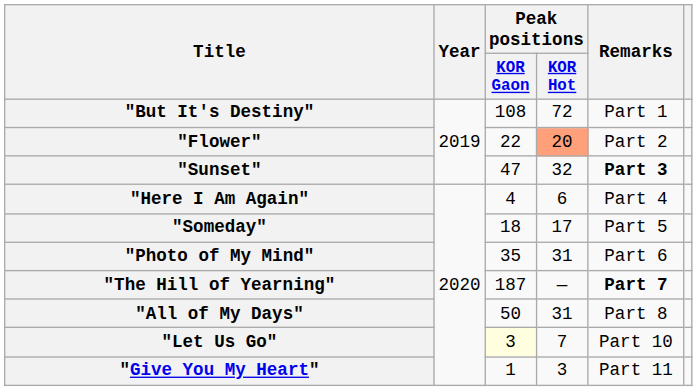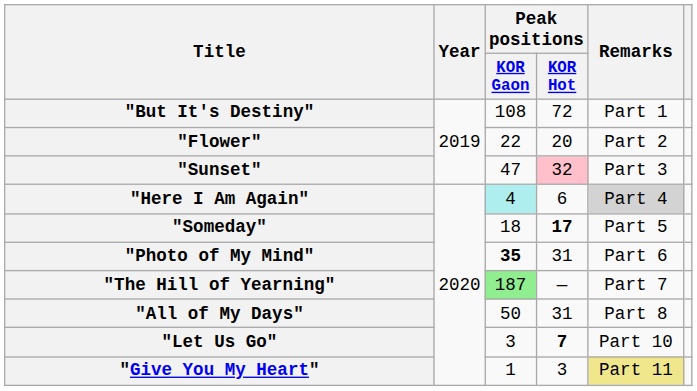(562, 142) lightsalmon background -> (562, 142) no background
(562, 170) no background -> (562, 170) pink background
(636, 170) bold -> (636, 170) normal
(511, 199) no background -> (511, 199) paleturquoise background
(636, 199) no background -> (636, 199) lightgrey background
(562, 228) normal -> (562, 228) bold
(511, 256) normal -> (511, 256) bold
(511, 285) no background -> (511, 285) lightgreen background
(636, 285) bold -> (636, 285) normal
(511, 342) lightyellow background -> (511, 342) no background
(562, 342) normal -> (562, 342) bold
(636, 371) no background -> (636, 371) khaki background
